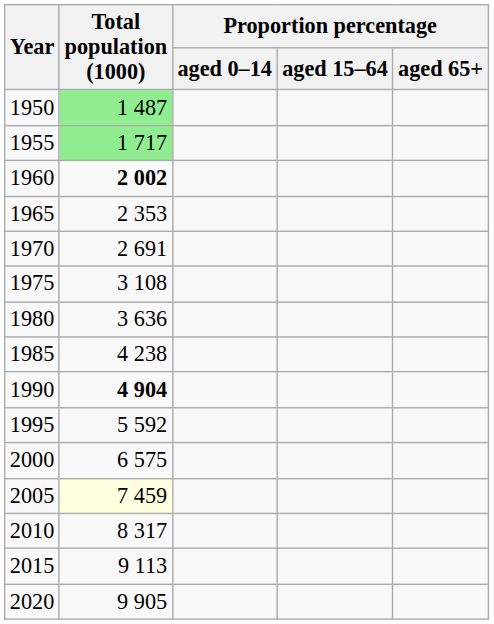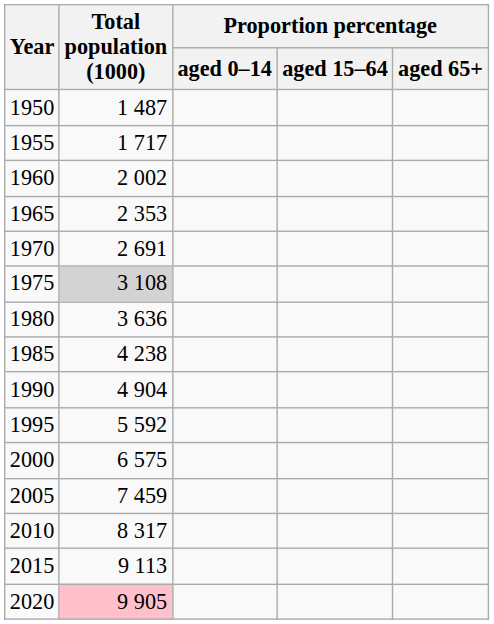(142, 107) lightgreen background -> (142, 107) no background
(142, 142) lightgreen background -> (142, 142) no background
(142, 177) bold -> (142, 177) normal
(142, 283) no background -> (142, 283) lightgrey background
(142, 389) bold -> (142, 389) normal
(142, 495) lightyellow background -> (142, 495) no background
(142, 601) no background -> (142, 601) pink background
